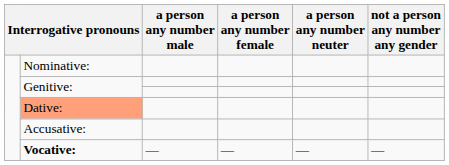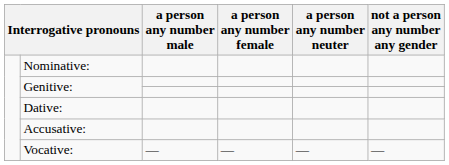(43, 108) lightsalmon background -> (43, 108) no background
(50, 150) bold -> (48, 150) normal
